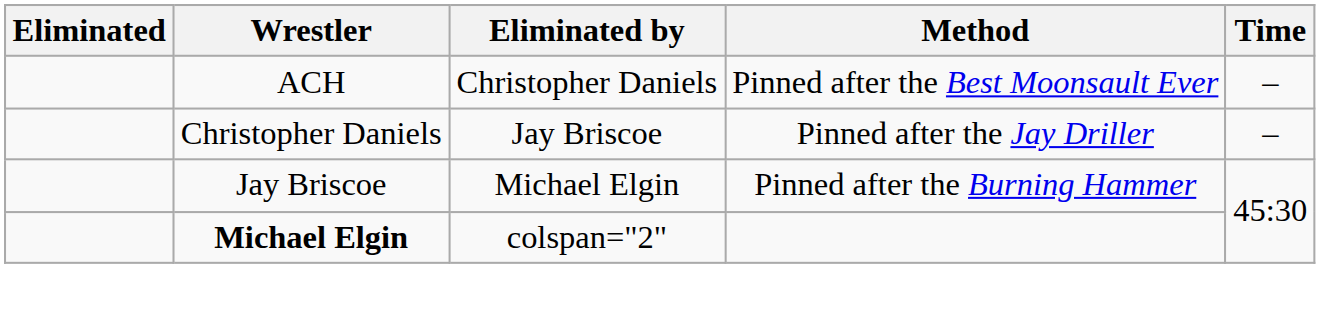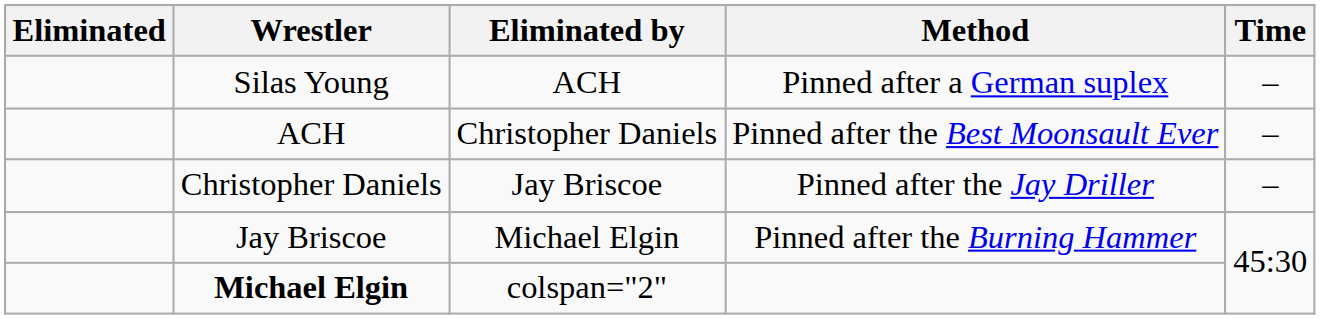+ row: (311, 81)
